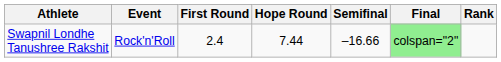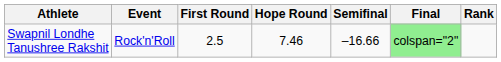(215, 41) 2.4 -> (215, 41) 2.5
(291, 41) 7.44 -> (291, 41) 7.46
